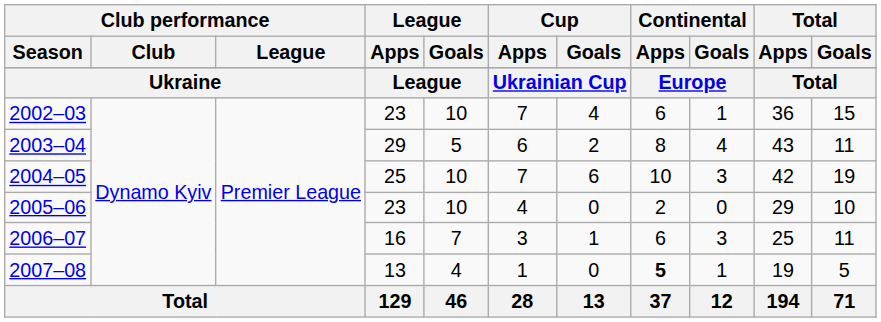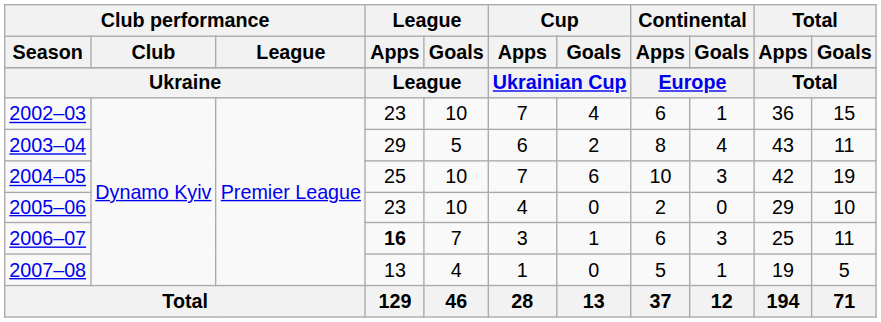(395, 239) normal -> (395, 239) bold
(660, 270) bold -> (660, 270) normal
